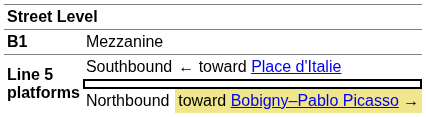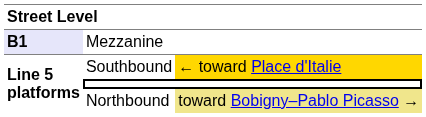(17, 42) no background -> (17, 42) lavender background
(260, 66) no background -> (260, 66) gold background
